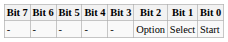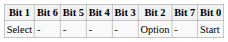columns swapped: (17, 12) <-> (183, 12)
